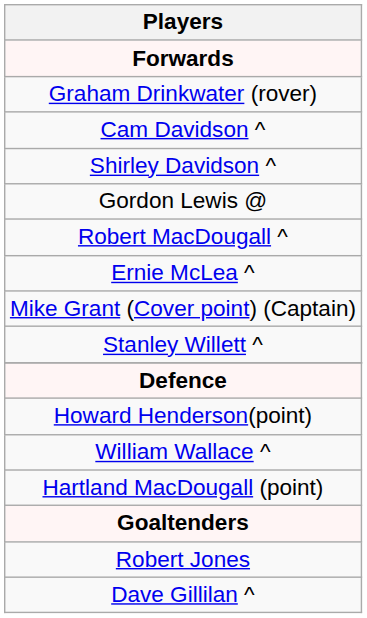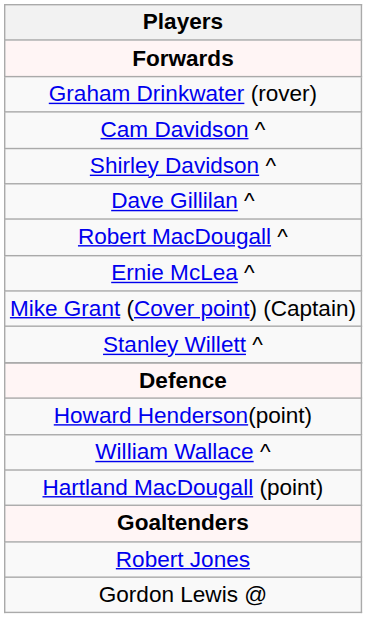(183, 201) Gordon Lewis @ -> (183, 201) Dave Gillilan ^
(183, 594) Dave Gillilan ^ -> (183, 594) Gordon Lewis @
